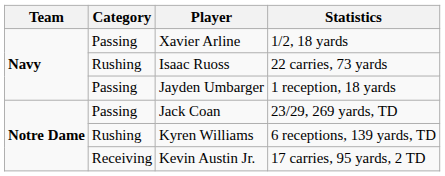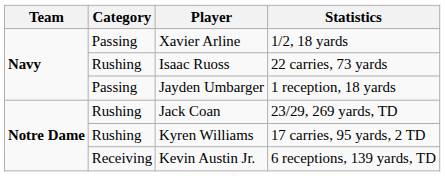(114, 111) Passing -> (117, 111) Rushing
(353, 135) 6 receptions, 139 yards, TD -> (348, 135) 17 carries, 95 yards, 2 TD
(348, 158) 17 carries, 95 yards, 2 TD -> (353, 158) 6 receptions, 139 yards, TD
